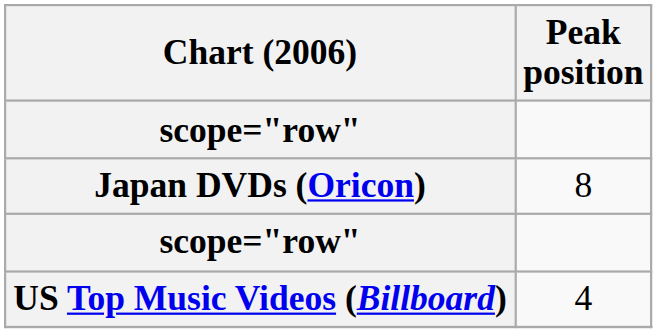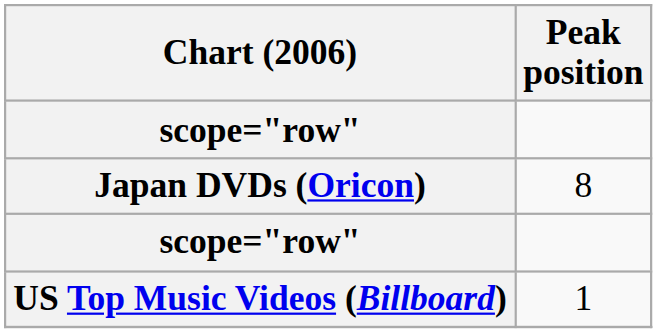(583, 297) 4 -> (583, 297) 1
